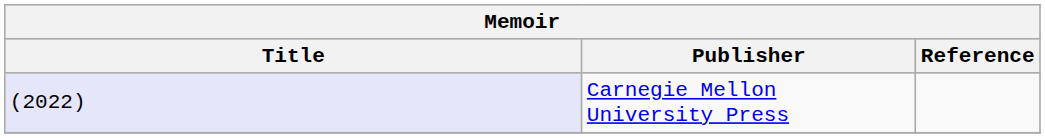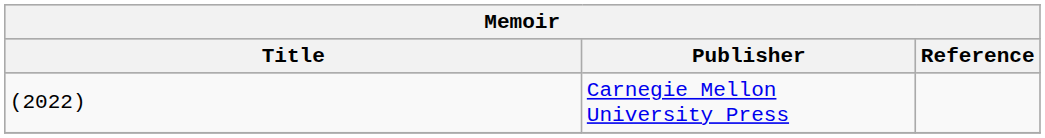(48, 103) lavender background -> (48, 103) no background
